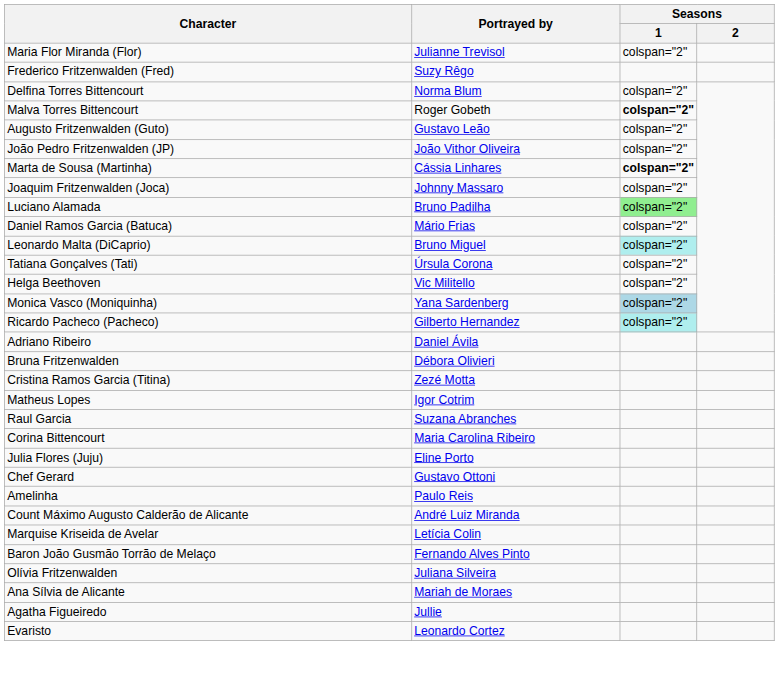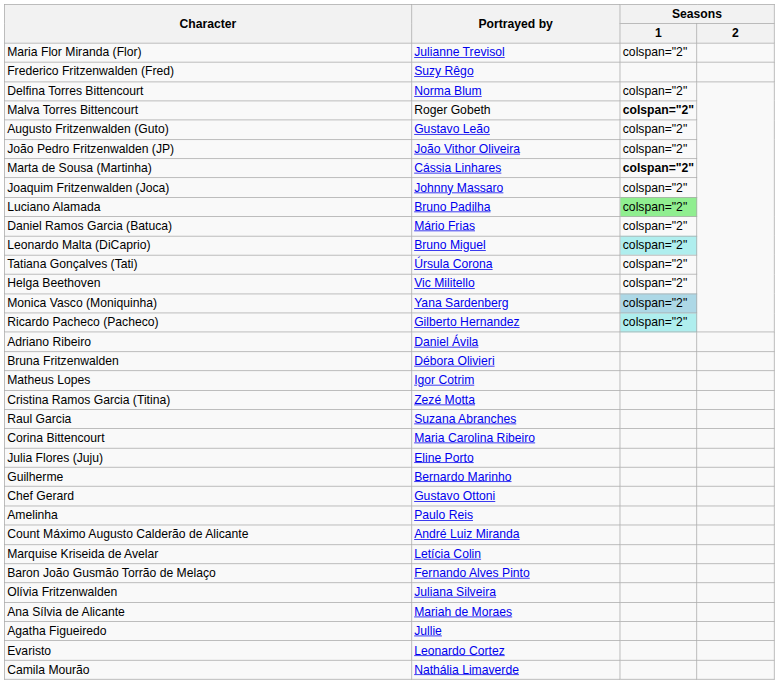rows swapped: (49, 399) <-> (89, 380)
+ row: (35, 476)
+ row: (48, 669)
